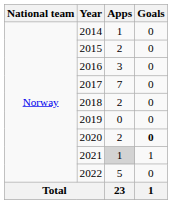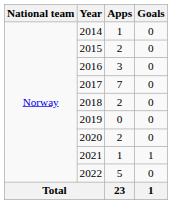(151, 137) bold -> (151, 137) normal
(120, 155) lightgrey background -> (120, 155) no background
